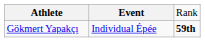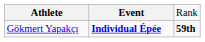(124, 28) normal -> (126, 28) bold
